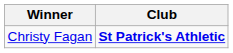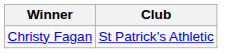(162, 36) bold -> (156, 36) normal
